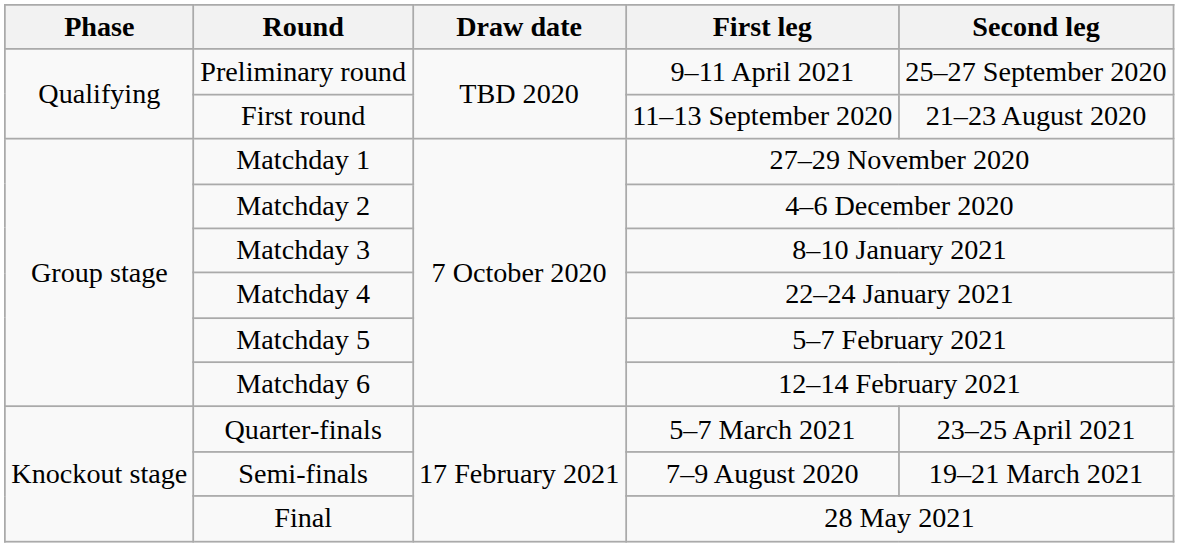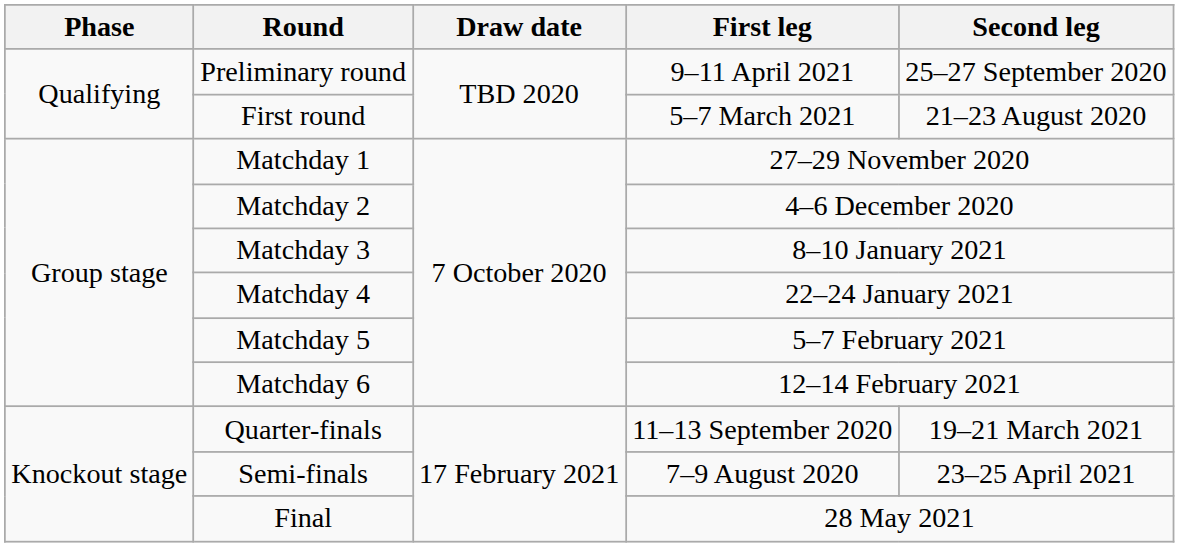(762, 116) 11–13 September 2020 -> (762, 116) 5–7 March 2021
(762, 428) 5–7 March 2021 -> (762, 428) 11–13 September 2020
(1036, 428) 23–25 April 2021 -> (1036, 428) 19–21 March 2021
(1036, 473) 19–21 March 2021 -> (1036, 473) 23–25 April 2021
